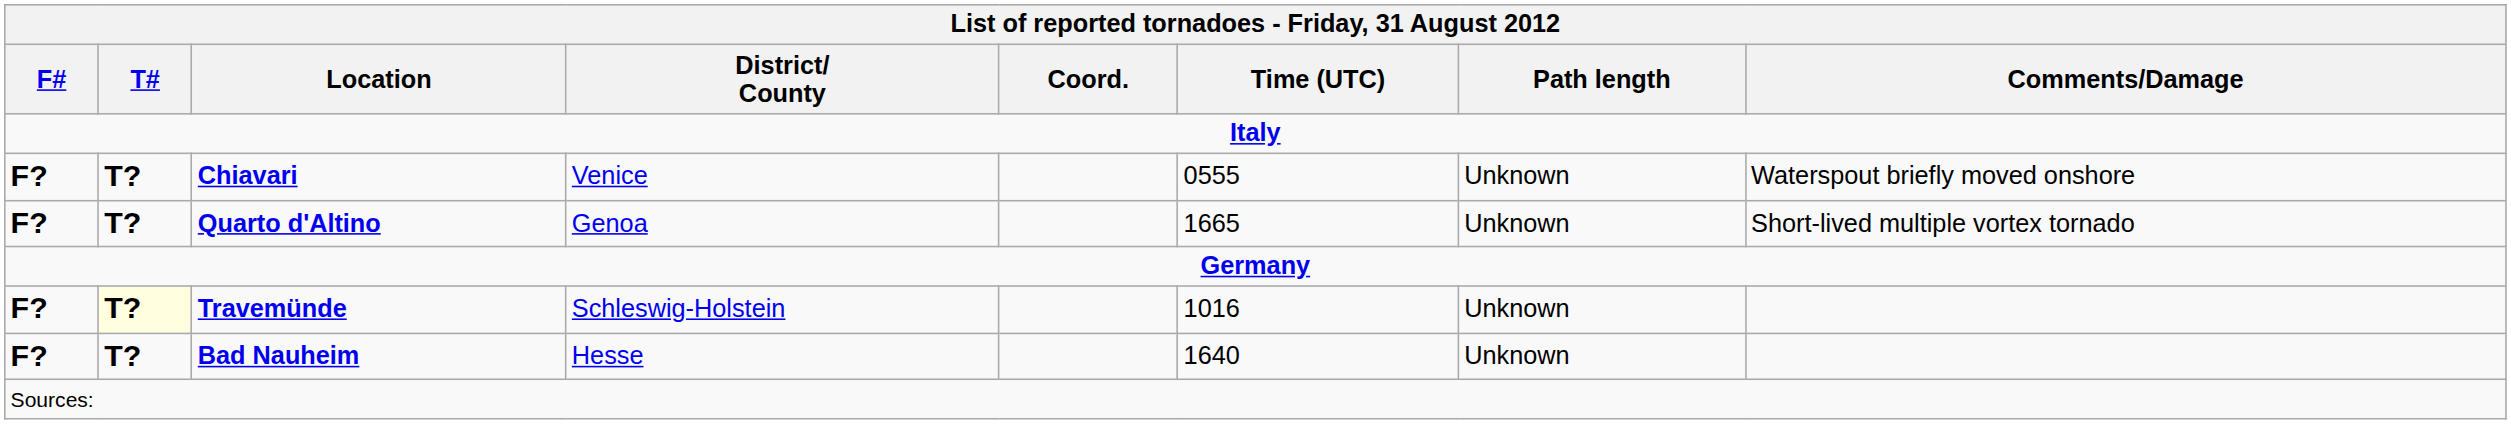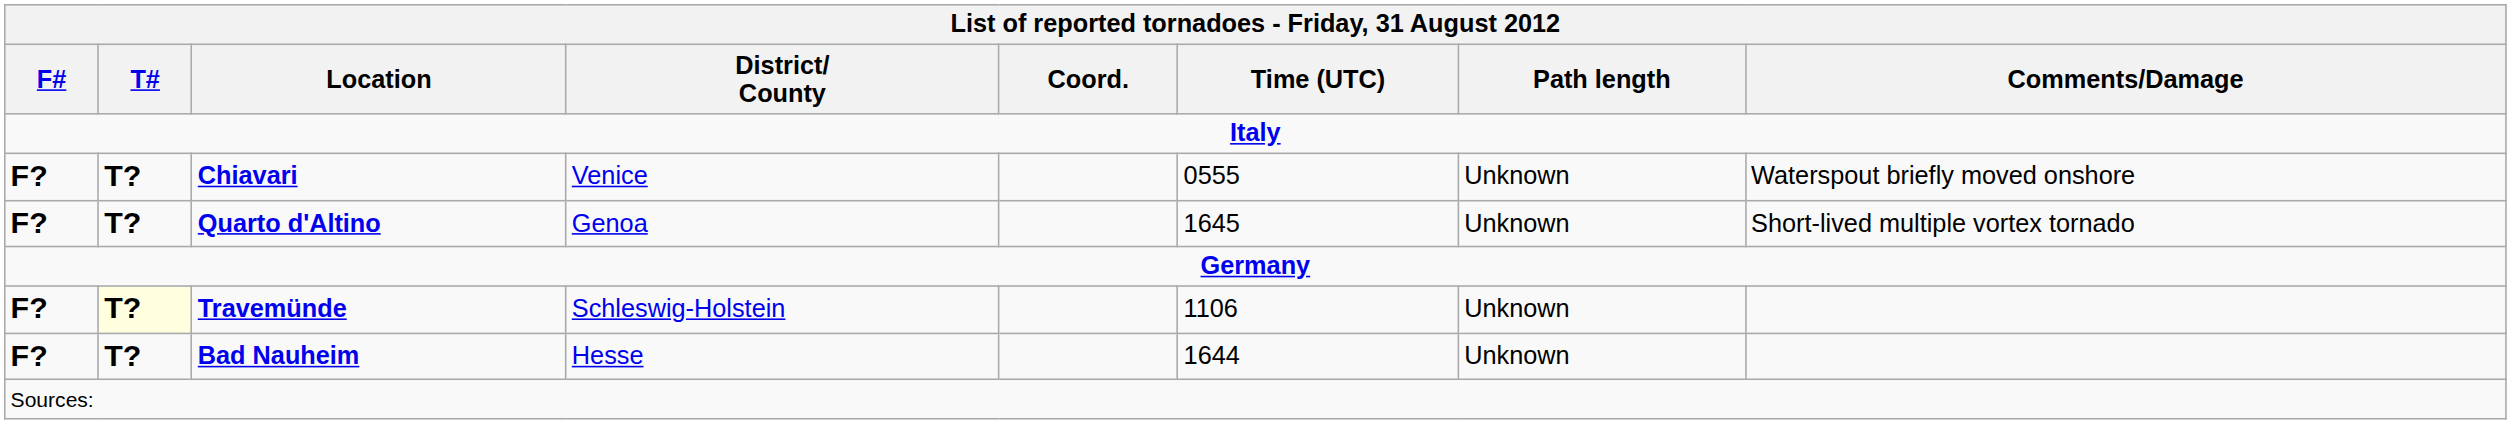(1212, 222) 1665 -> (1212, 222) 1645
(1212, 309) 1016 -> (1211, 309) 1106
(1212, 355) 1640 -> (1212, 355) 1644
